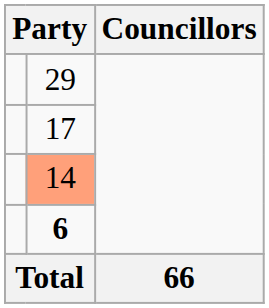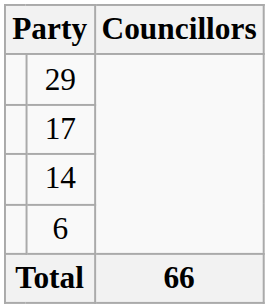(60, 178) lightsalmon background -> (60, 178) no background
(60, 228) bold -> (60, 228) normal
